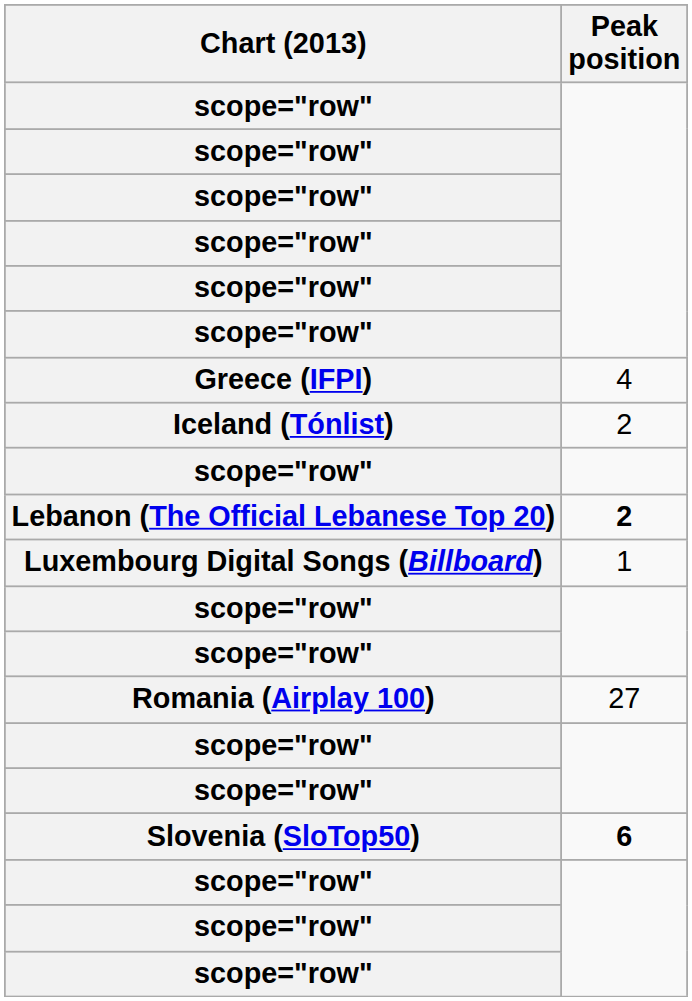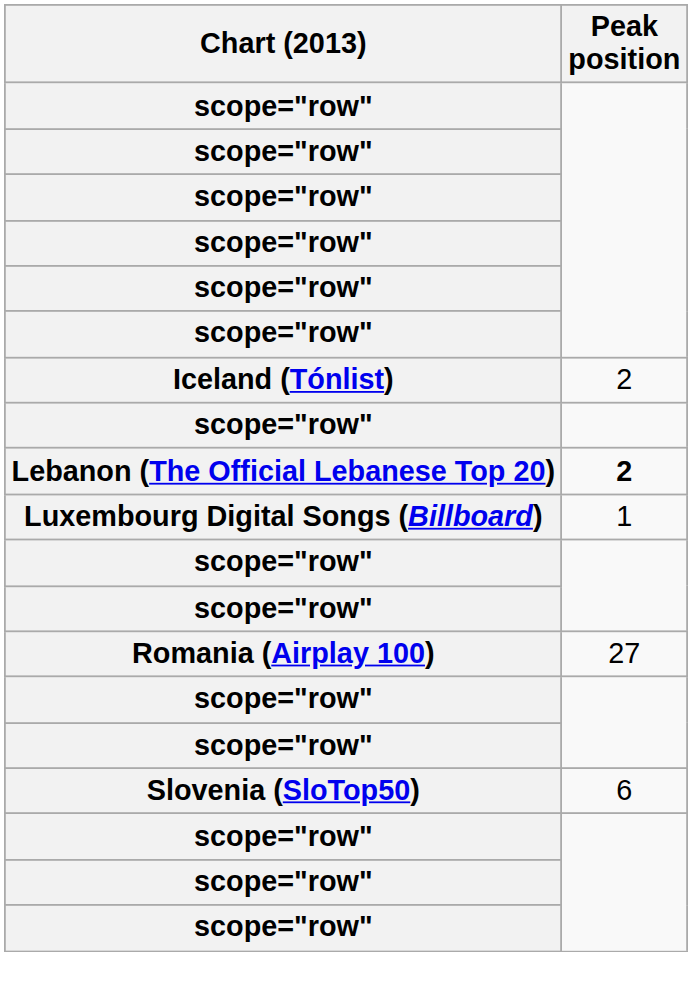- row: (283, 379)
(624, 836) bold -> (624, 790) normal
